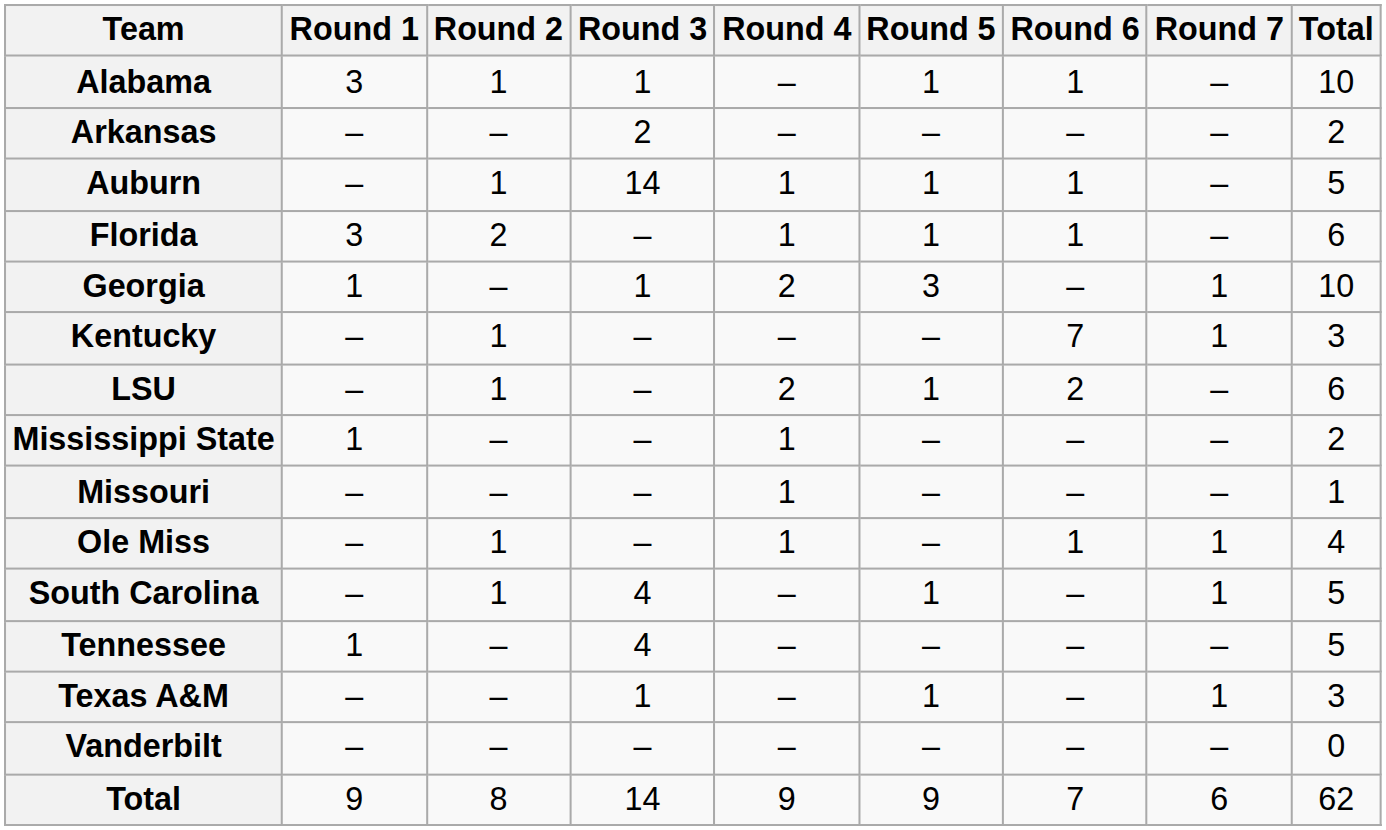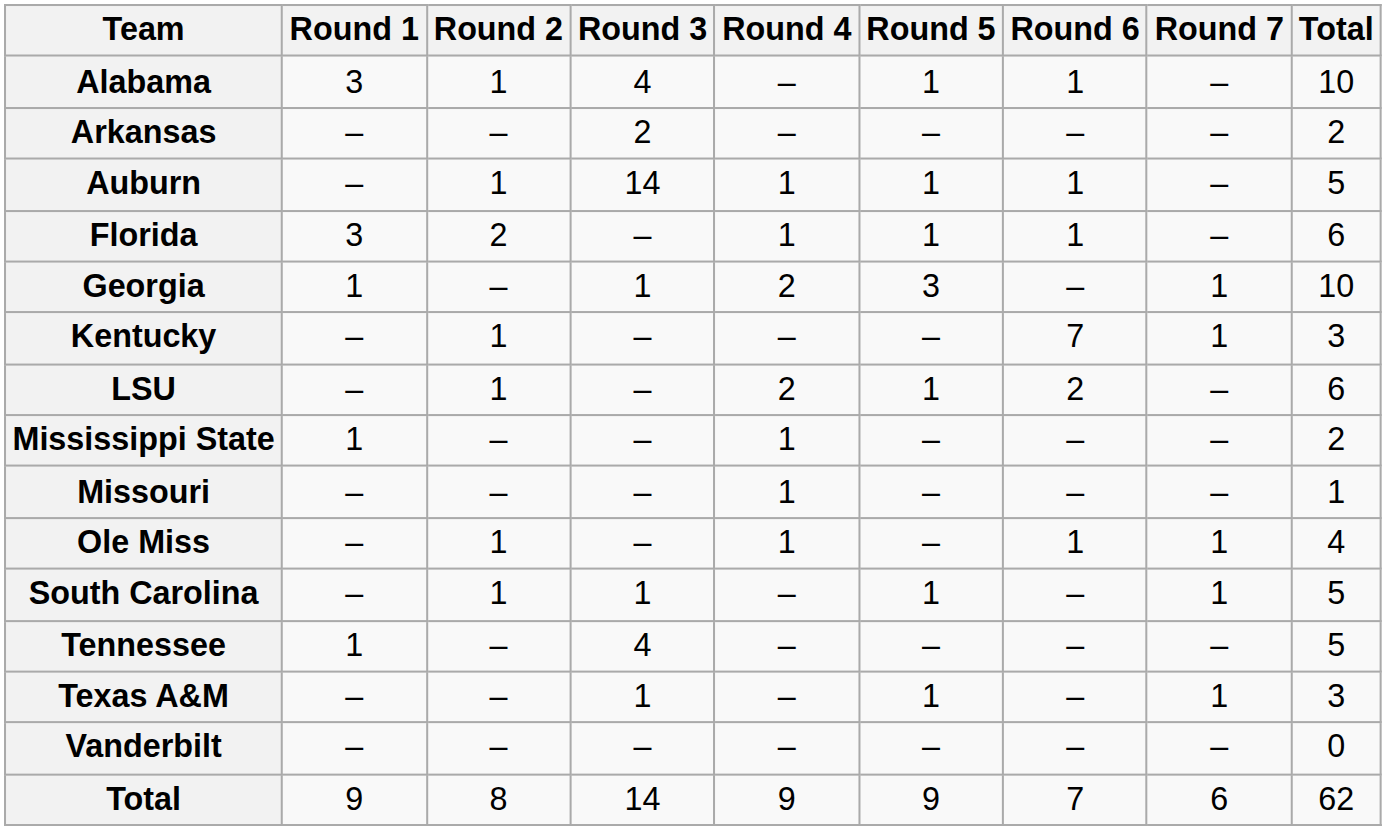(643, 81) 1 -> (643, 81) 4
(643, 593) 4 -> (643, 593) 1
